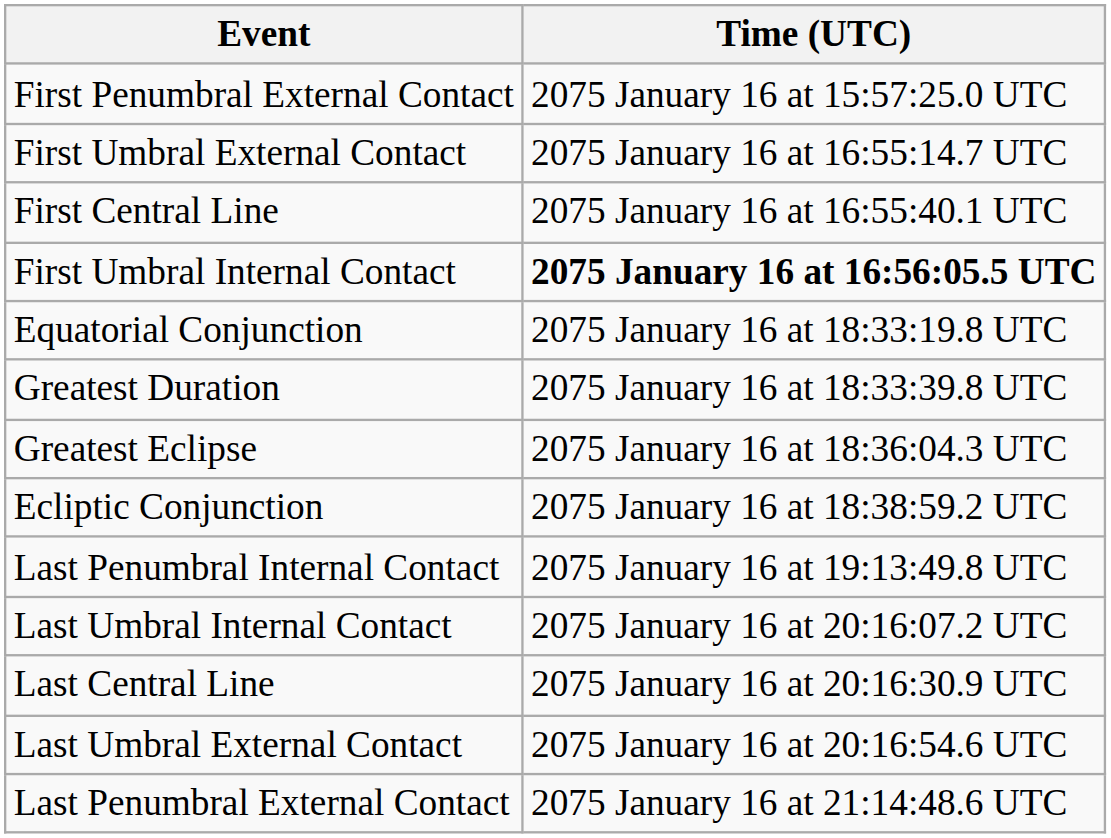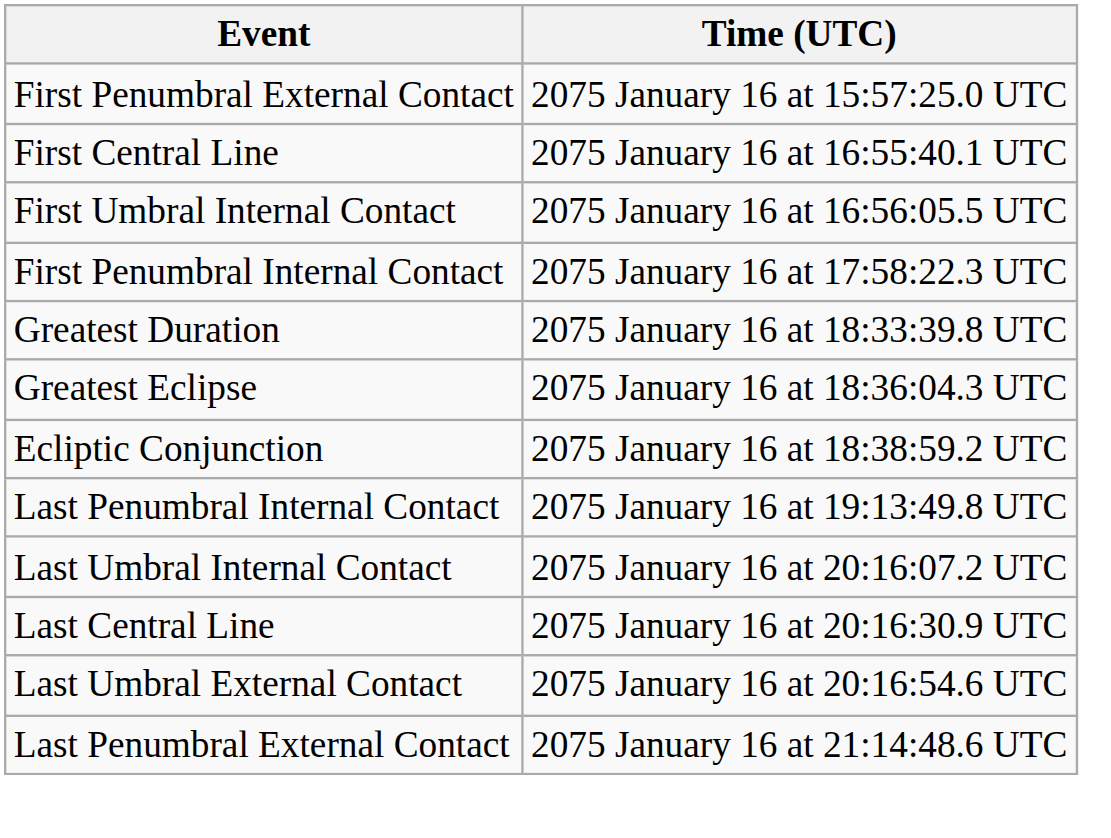- row: (240, 152)
(814, 270) bold -> (799, 211) normal
+ row: (259, 270)
- row: (188, 329)
